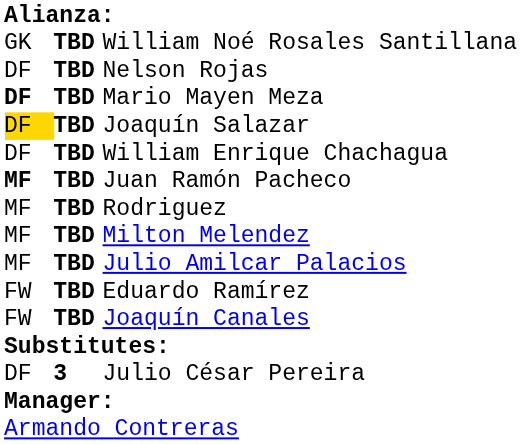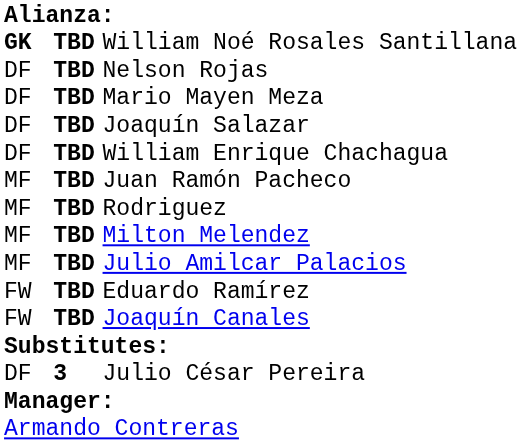(18, 43) normal -> (18, 43) bold
(18, 99) bold -> (18, 99) normal
(18, 126) gold background -> (18, 126) no background
(18, 181) bold -> (18, 181) normal
